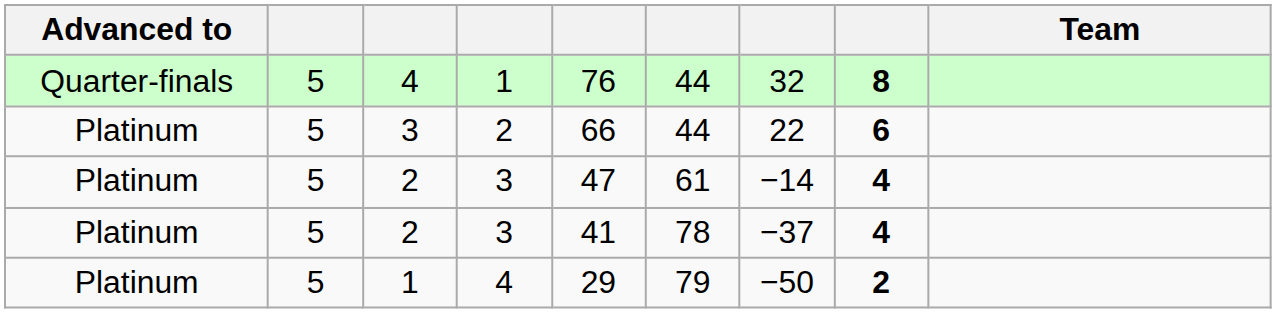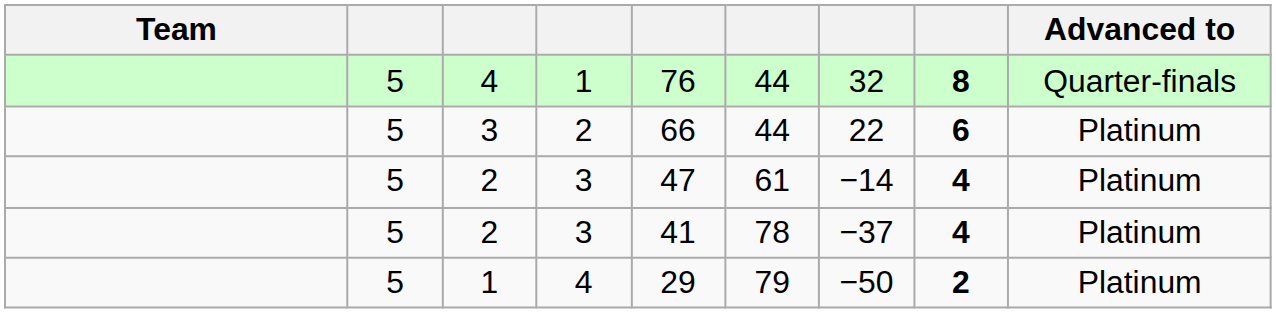columns swapped: (1100, 29) <-> (137, 29)
